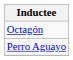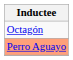(36, 47) no background -> (36, 47) lightsalmon background
